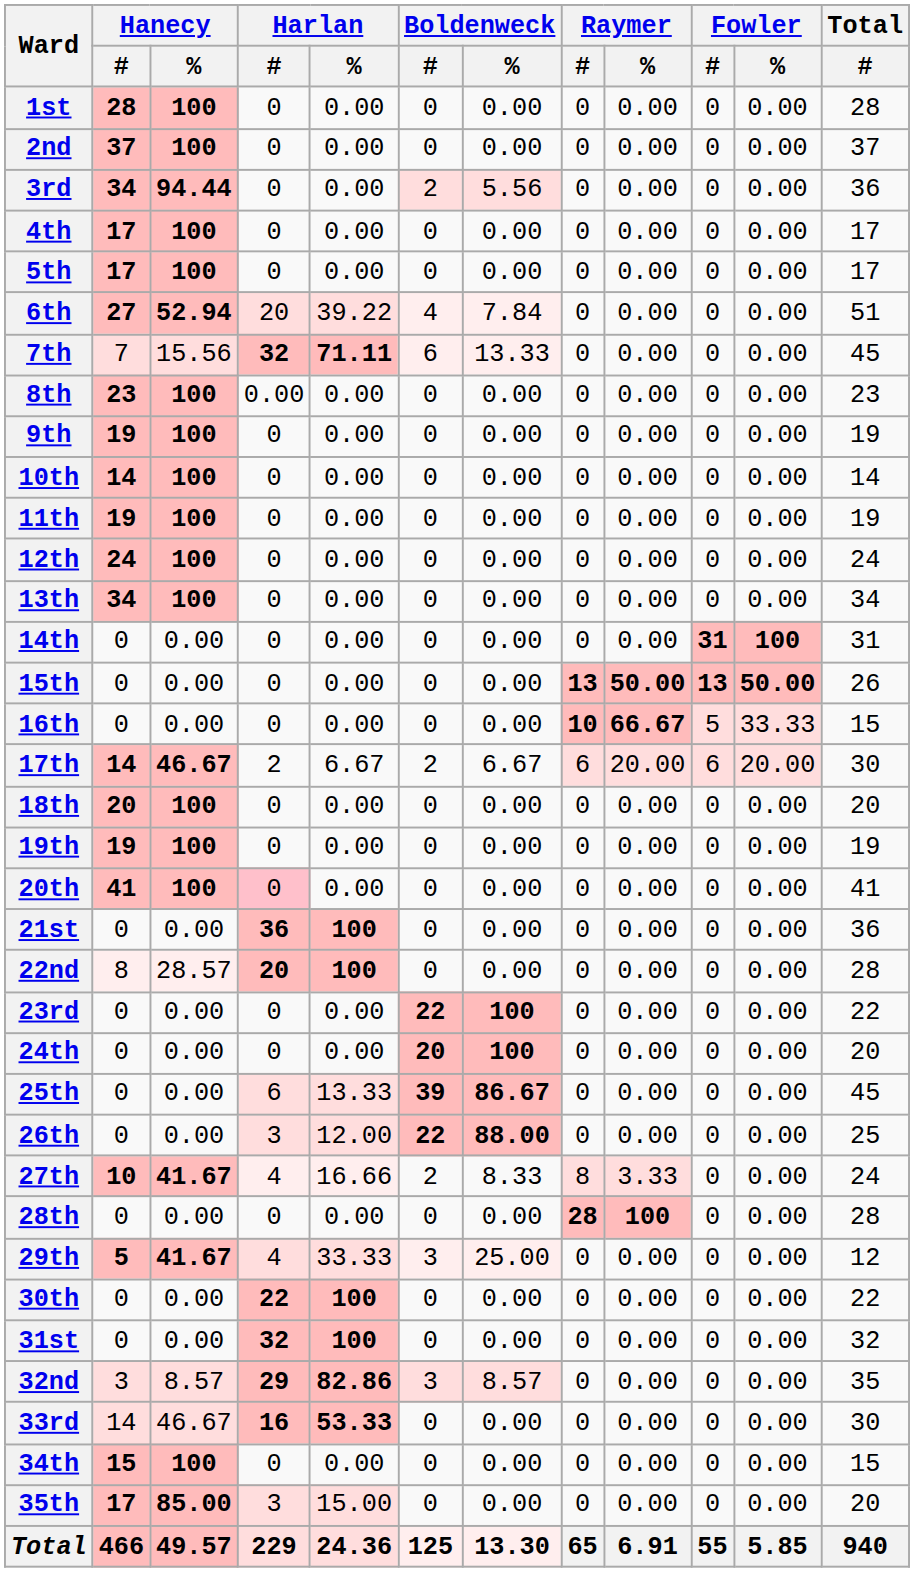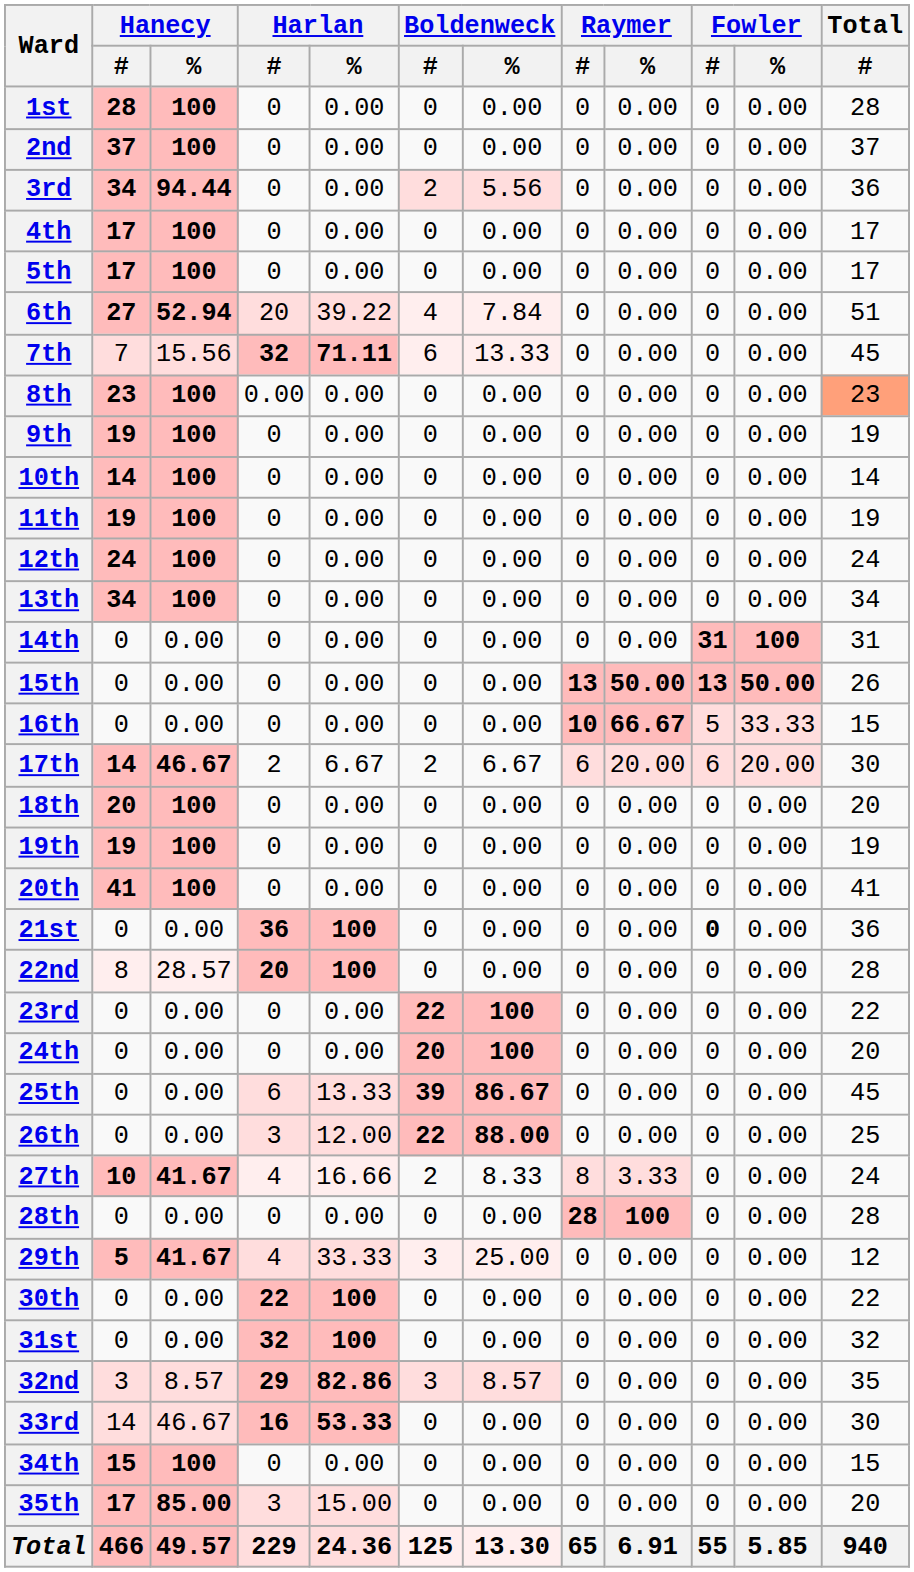(865, 395) no background -> (865, 395) lightsalmon background
(274, 889) pink background -> (274, 889) no background
(712, 930) normal -> (712, 930) bold
